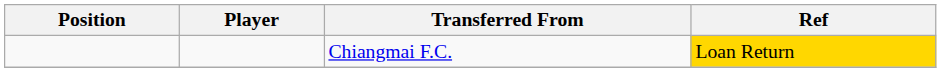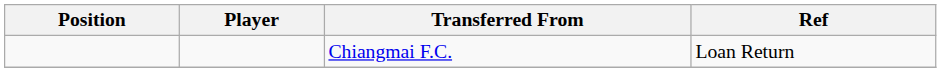(745, 51) gold background -> (745, 51) no background
